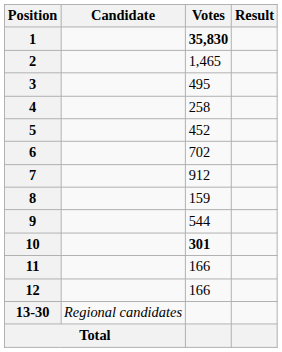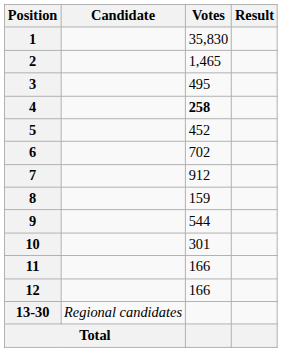(208, 38) bold -> (208, 38) normal
(199, 107) normal -> (199, 107) bold
(199, 244) bold -> (199, 244) normal
